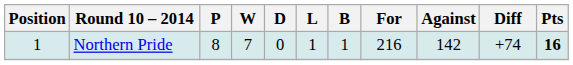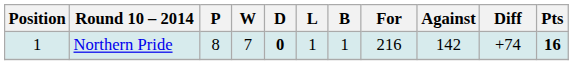(280, 45) normal -> (280, 45) bold
